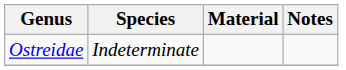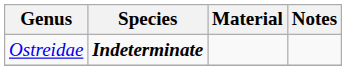(146, 49) normal -> (148, 49) bold
